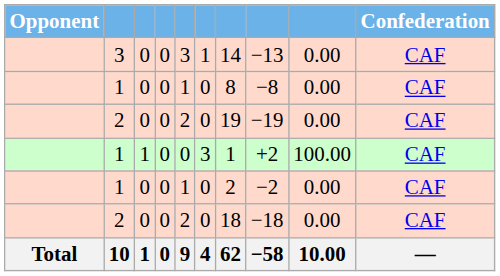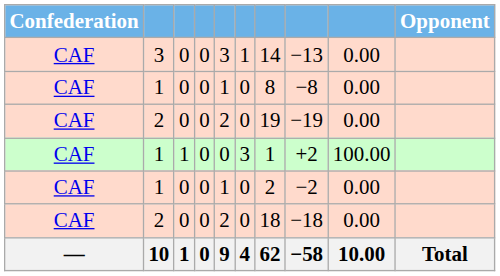columns swapped: (54, 21) <-> (425, 21)
